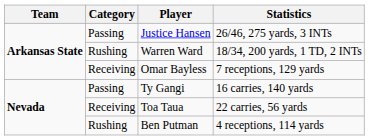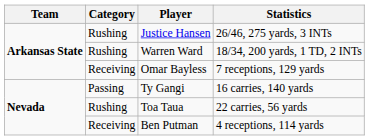(106, 32) Passing -> (108, 32) Rushing
(112, 107) Receiving -> (108, 107) Rushing
(108, 125) Rushing -> (112, 125) Receiving
